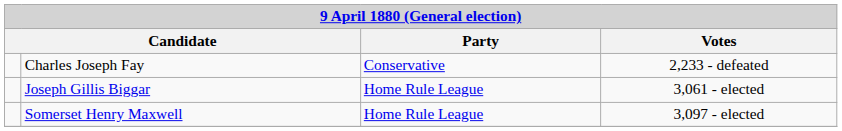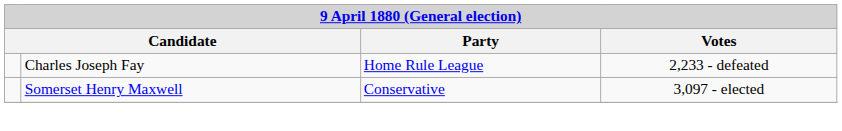(404, 65) Conservative -> (424, 65) Home Rule League
- row: (87, 89)
(424, 114) Home Rule League -> (404, 89) Conservative
